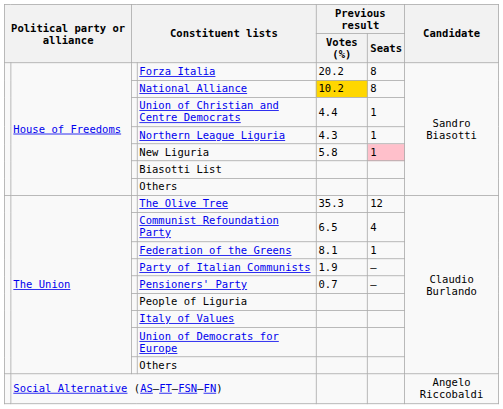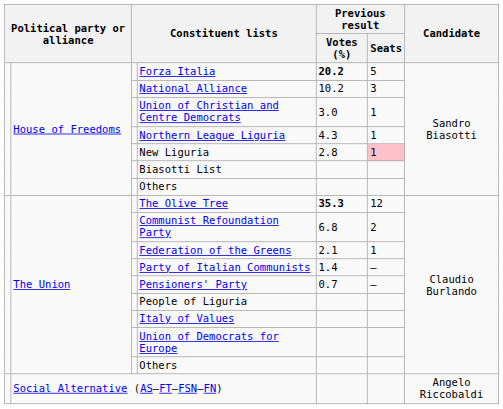(331, 72) normal -> (331, 72) bold
(373, 72) 8 -> (373, 72) 5
(331, 89) gold background -> (331, 89) no background
(373, 89) 8 -> (373, 89) 3
(328, 112) 4.4 -> (328, 112) 3.0
(328, 152) 5.8 -> (328, 152) 2.8
(331, 204) normal -> (331, 204) bold
(328, 227) 6.5 -> (328, 227) 6.8
(373, 227) 4 -> (373, 227) 2
(328, 250) 8.1 -> (328, 250) 2.1
(328, 268) 1.9 -> (328, 268) 1.4
